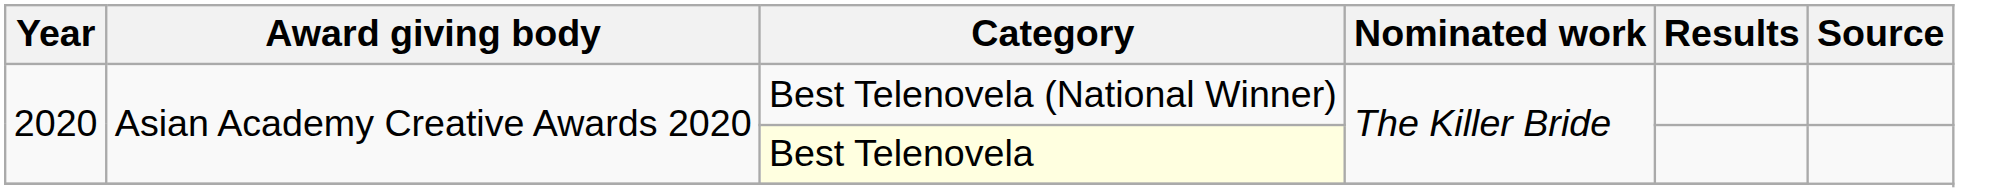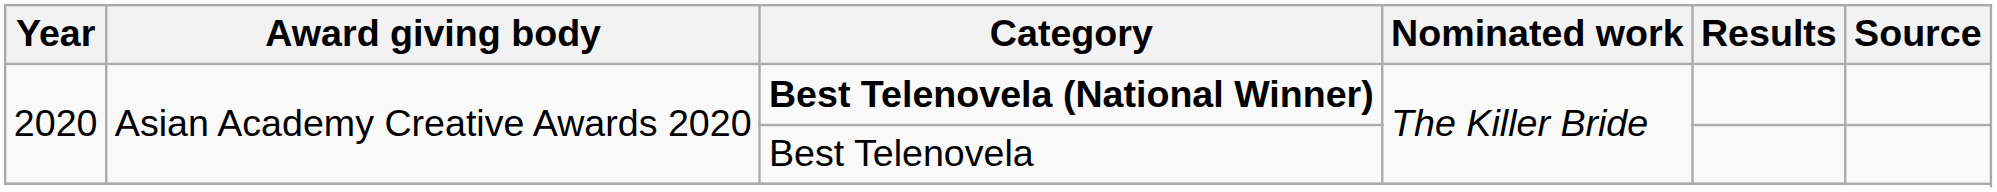(1053, 93) normal -> (1071, 93) bold
(901, 153) lightyellow background -> (901, 153) no background
